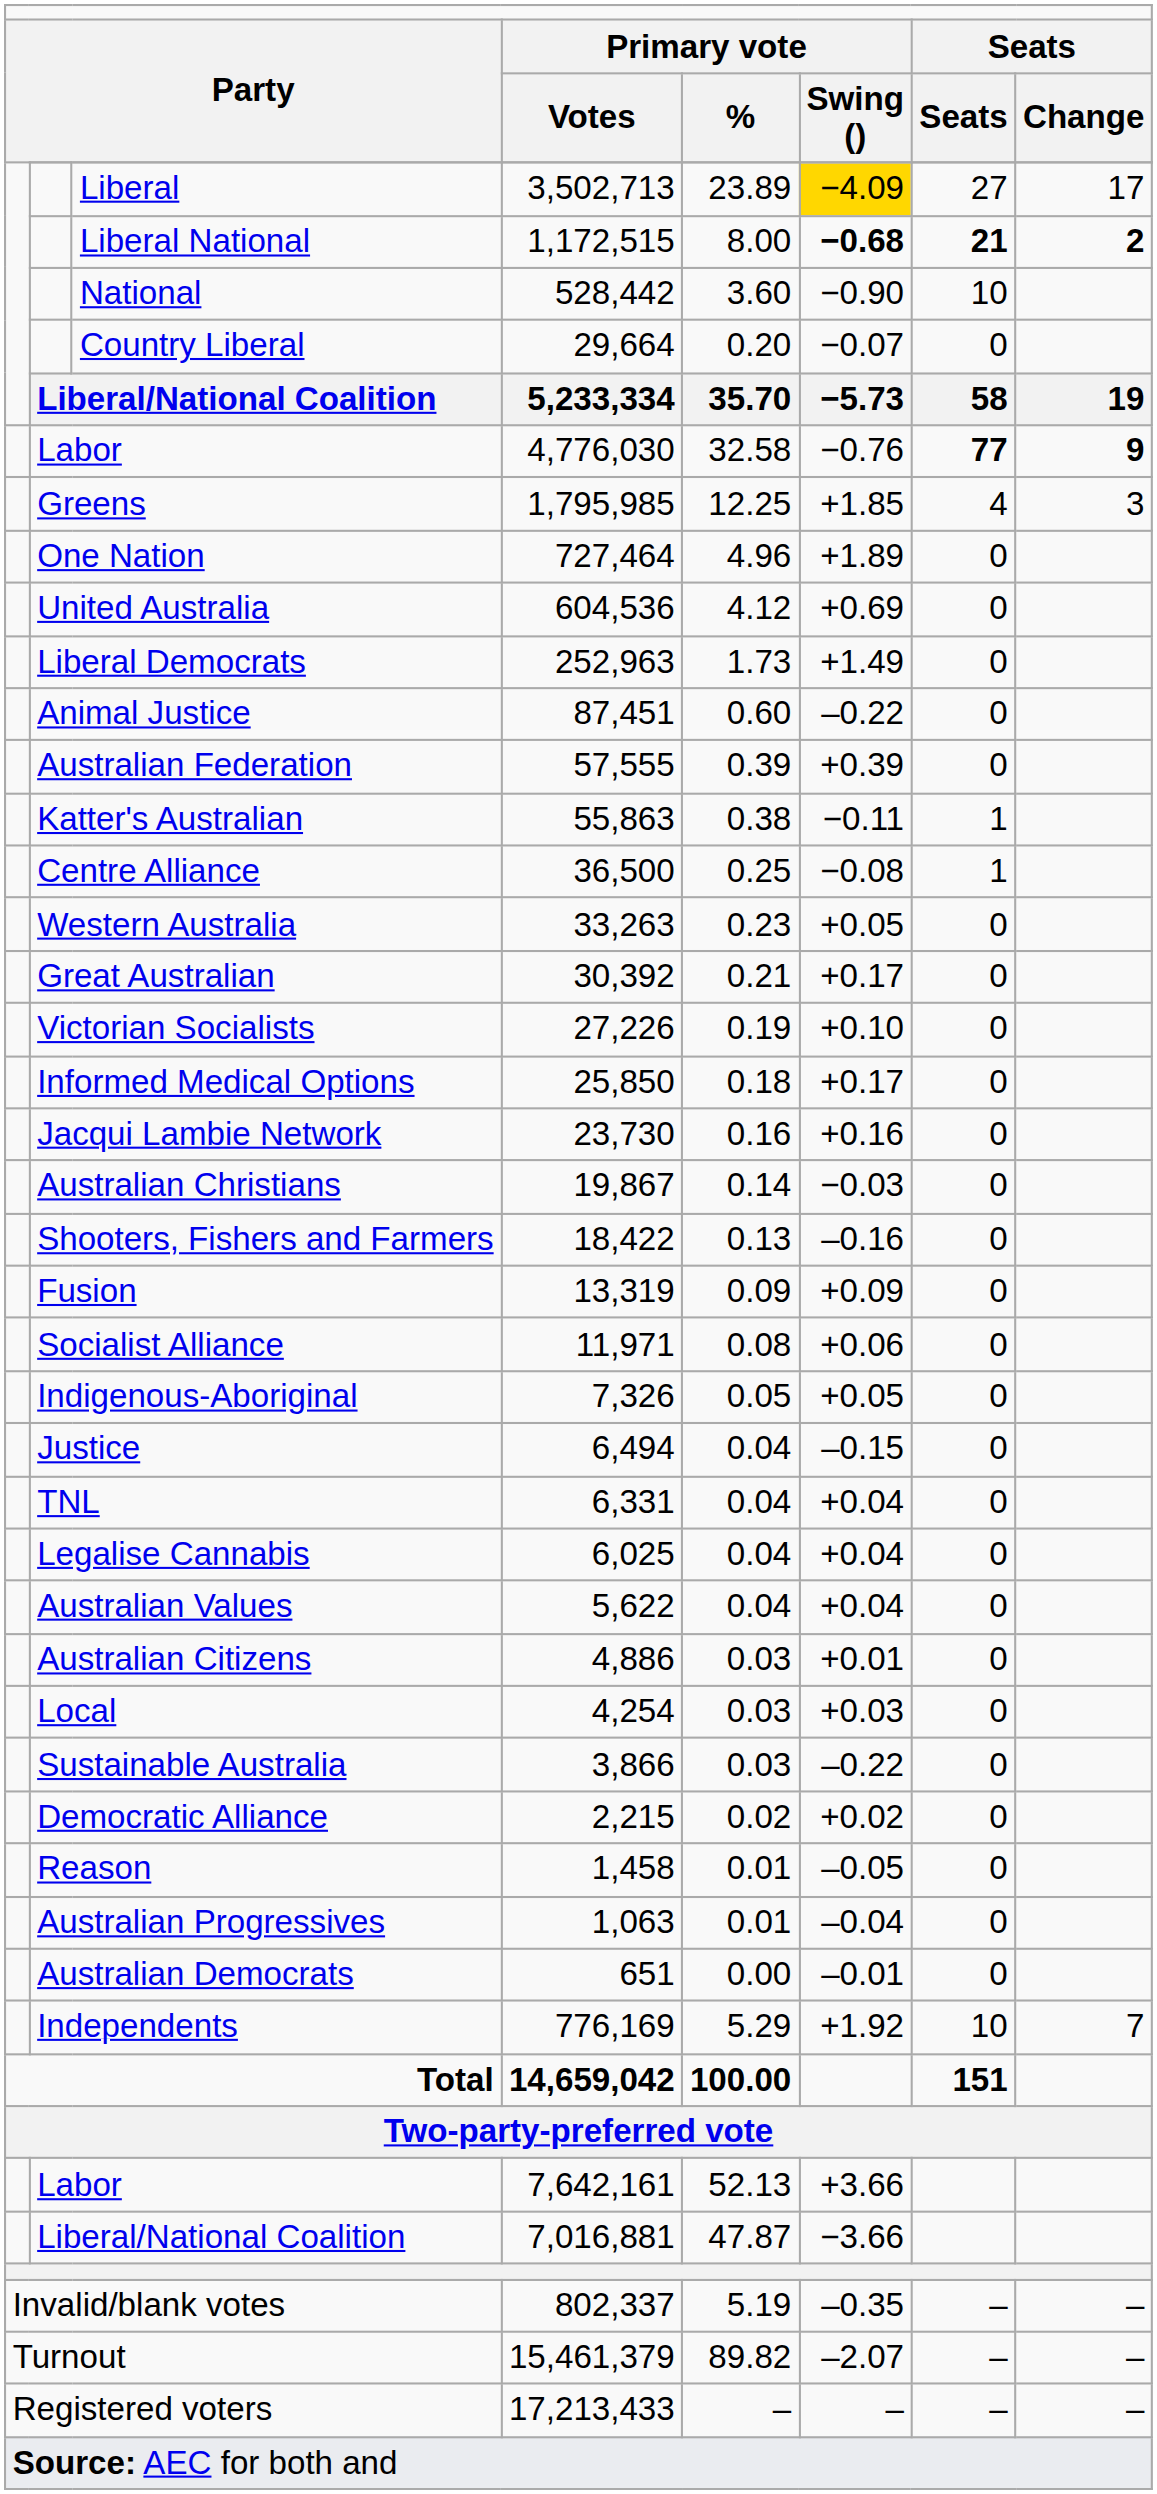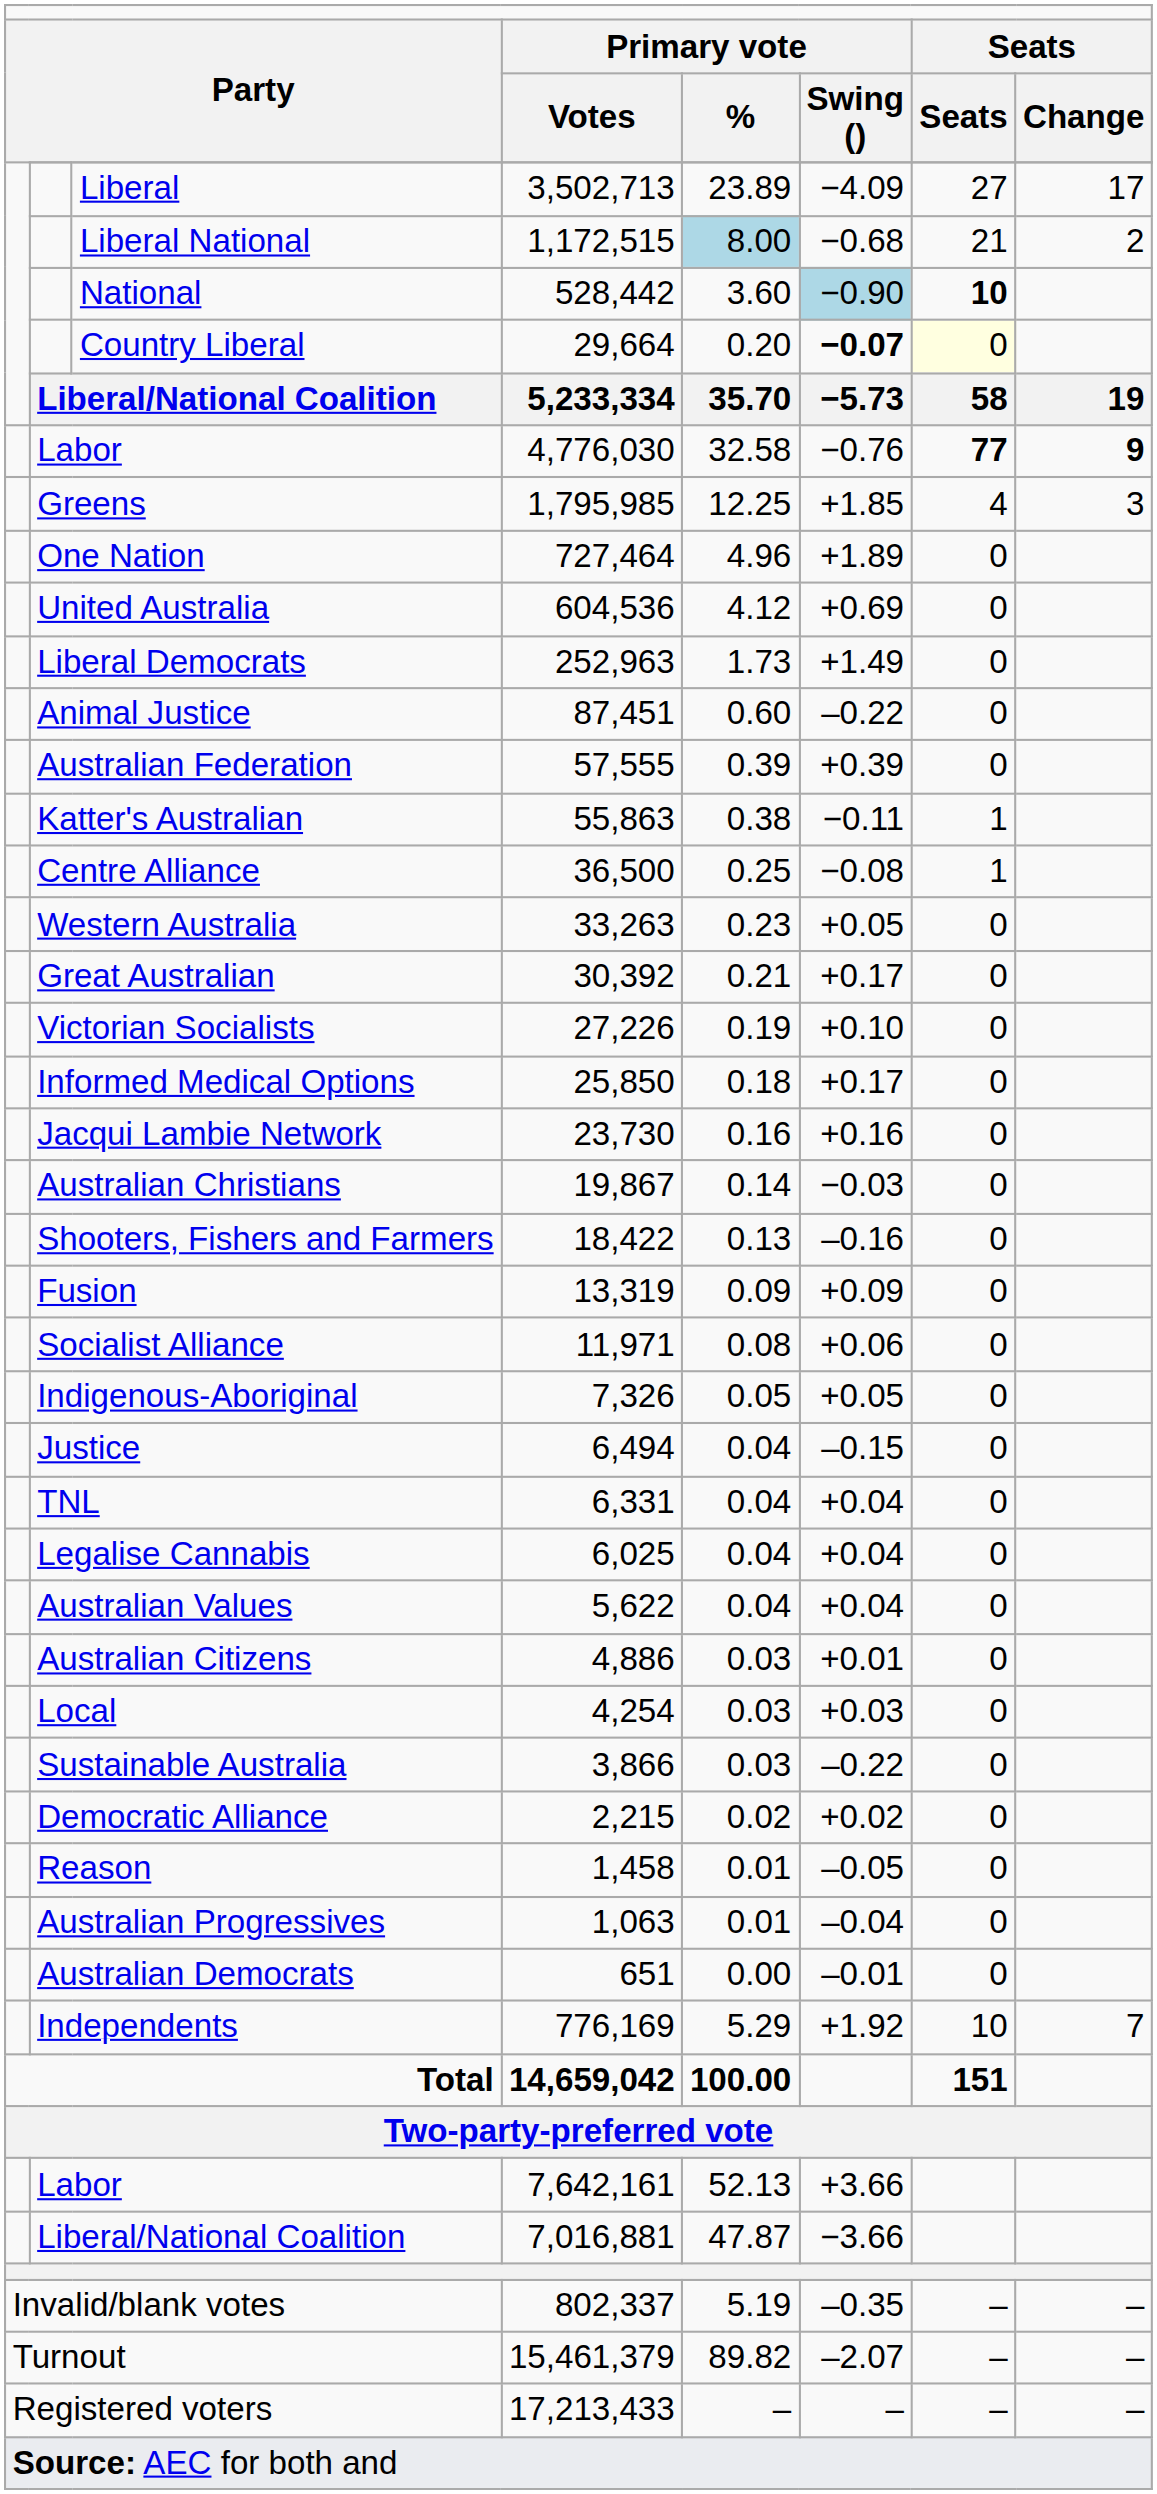(862, 188) gold background -> (862, 188) no background
(759, 240) no background -> (759, 240) lightblue background
(862, 240) bold -> (862, 240) normal
(989, 240) bold -> (989, 240) normal
(1135, 240) bold -> (1135, 240) normal
(862, 293) no background -> (862, 293) lightblue background
(989, 293) normal -> (989, 293) bold
(862, 345) normal -> (862, 345) bold
(998, 345) no background -> (998, 345) lightyellow background
